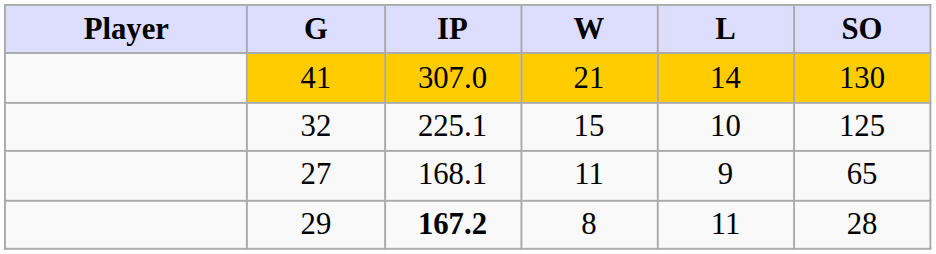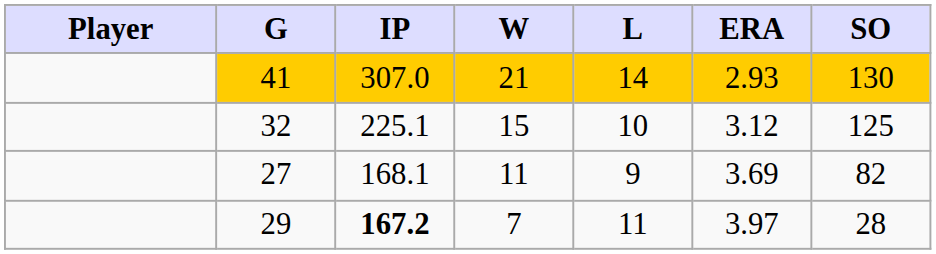+ column: (752, 28)
(862, 175) 65 -> (871, 175) 82
(589, 223) 8 -> (514, 223) 7
